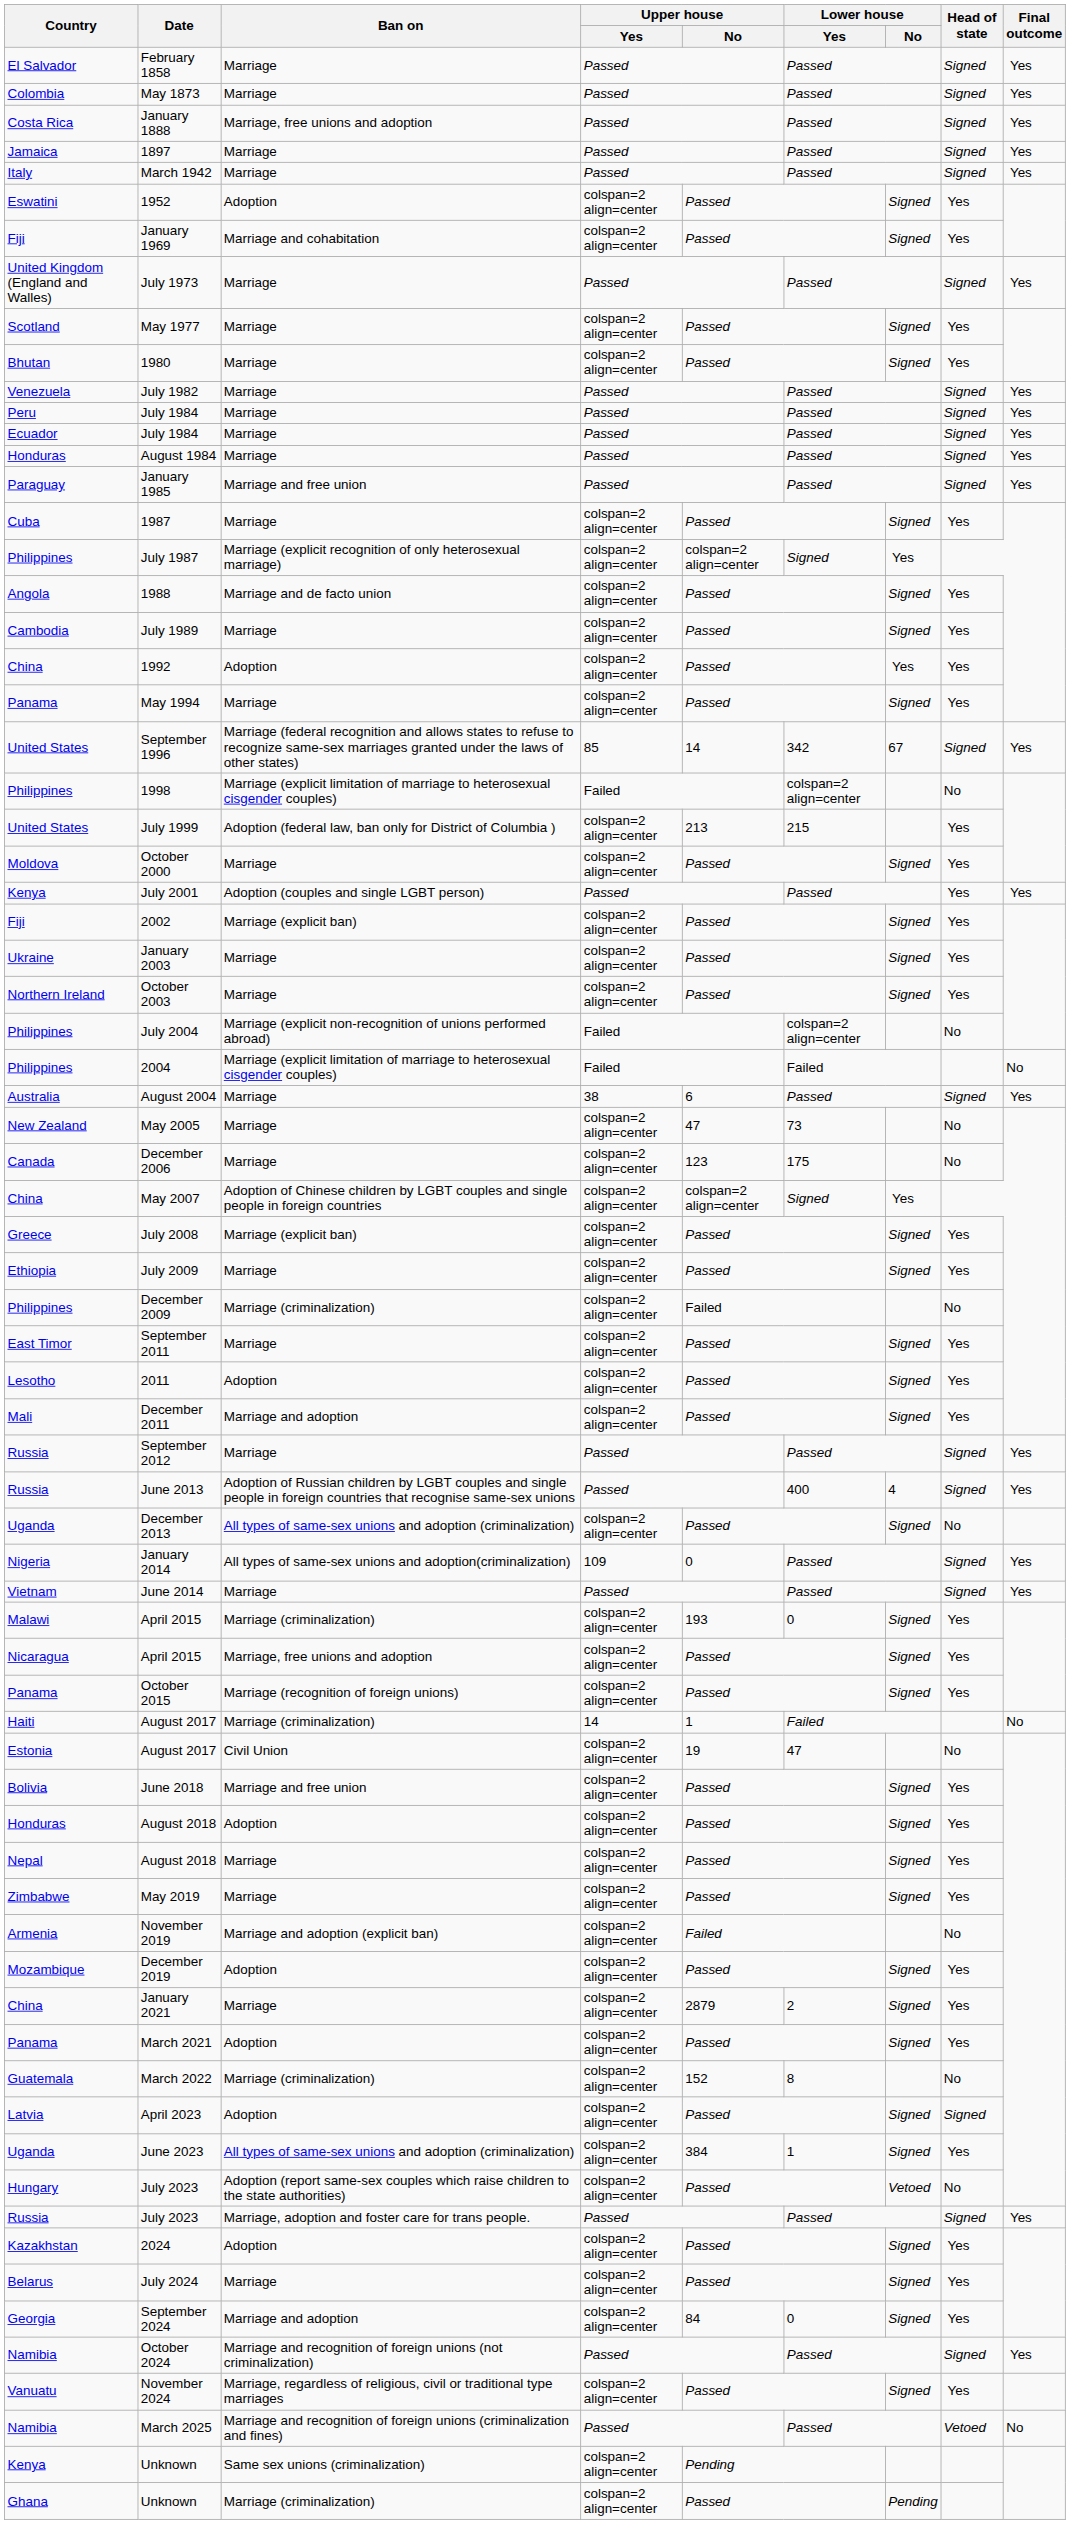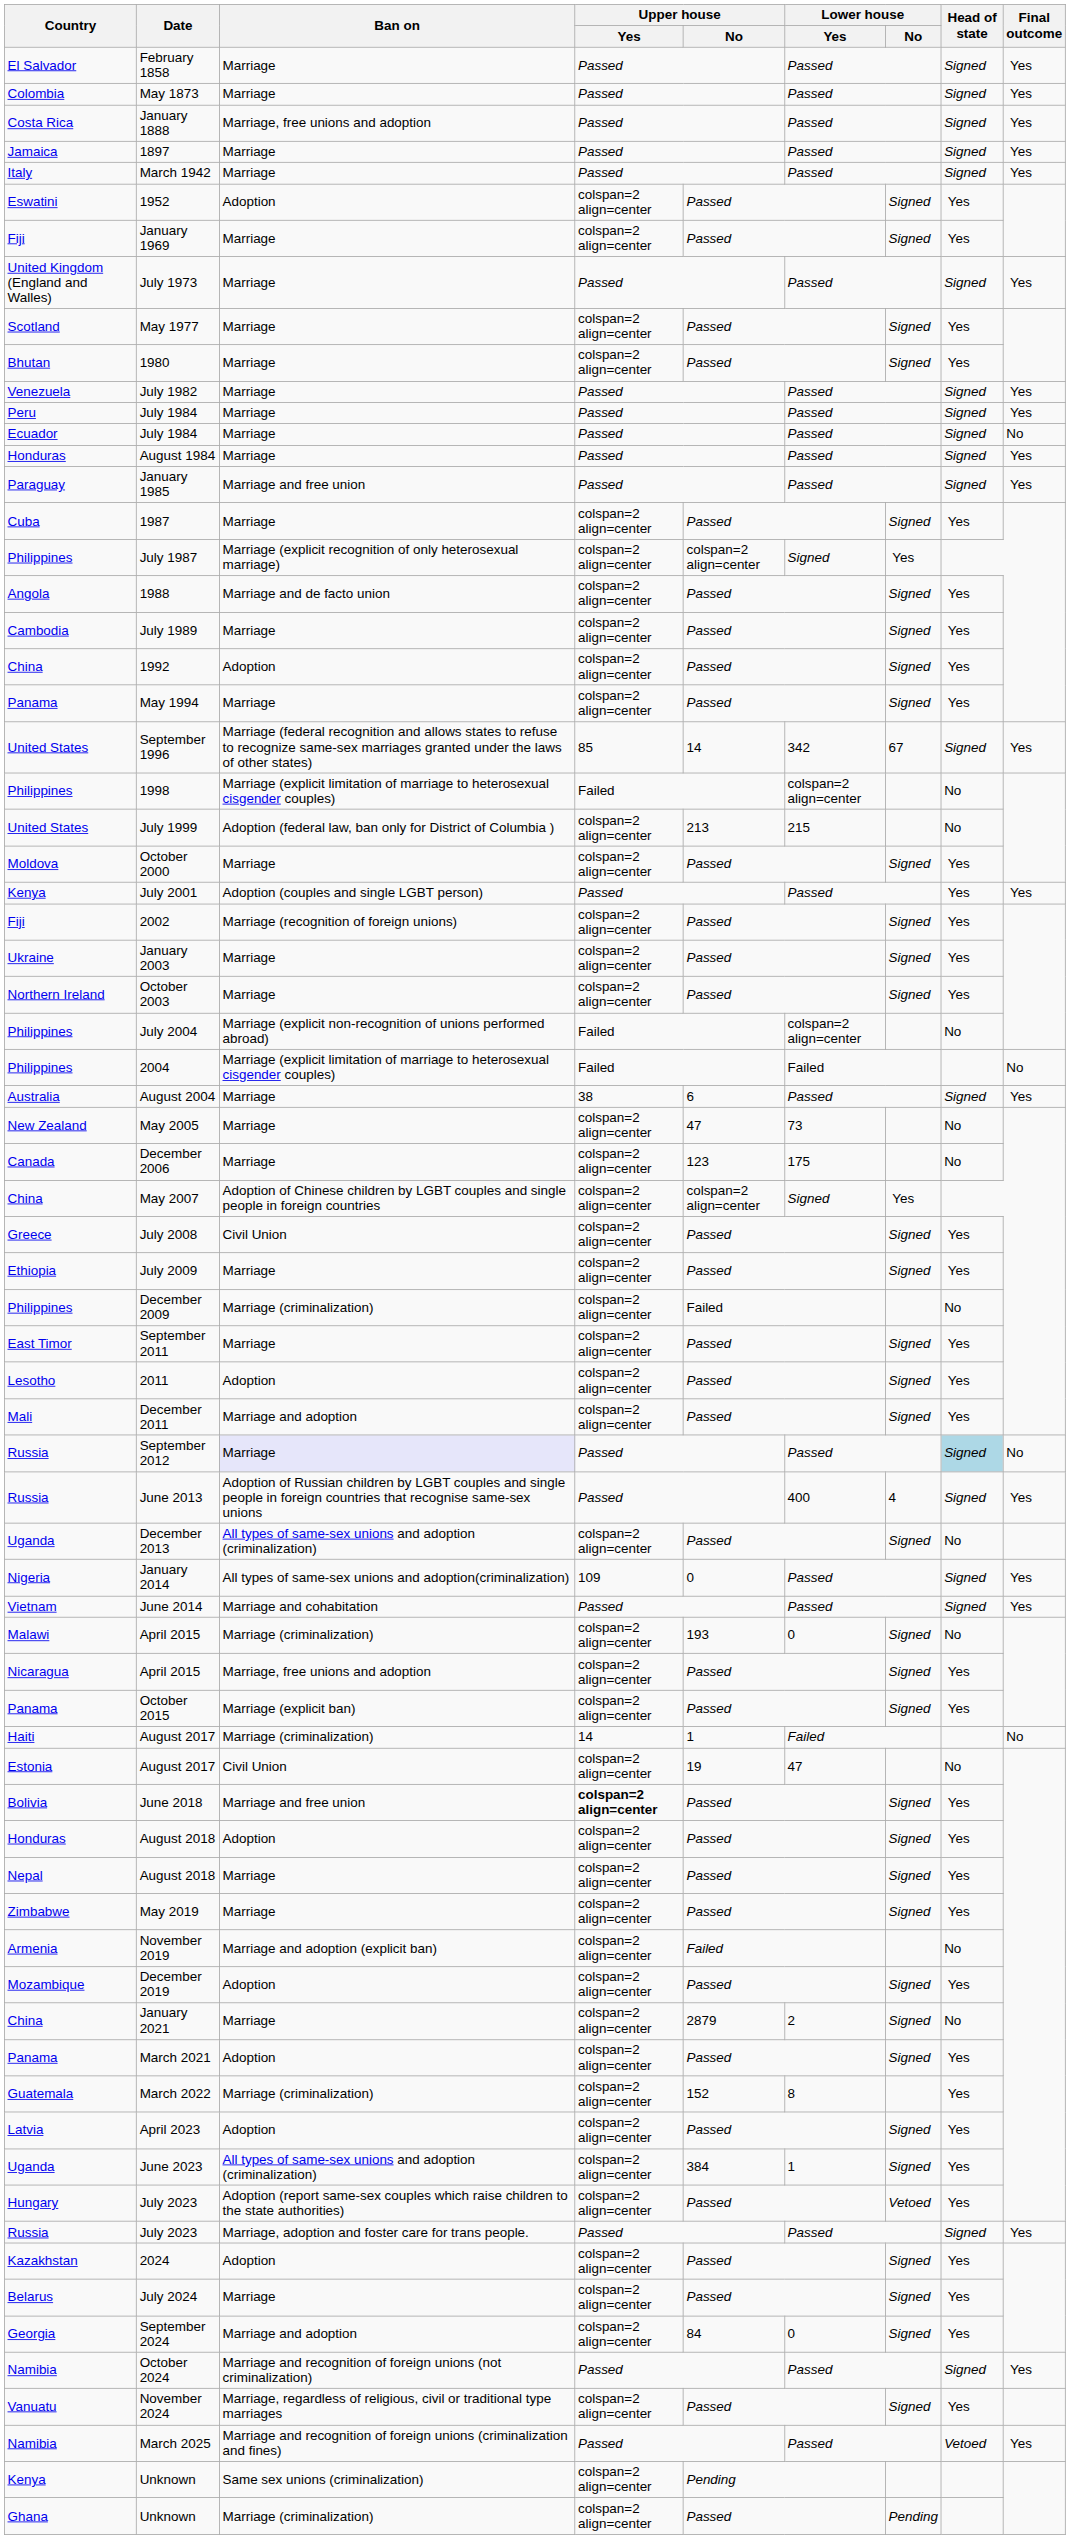(302, 238) Marriage and cohabitation -> (249, 238) Marriage
(1019, 434) Yes -> (1015, 434) No
(901, 666) Yes -> (910, 666) Signed
(957, 827) Yes -> (953, 827) No
(290, 921) Marriage (explicit ban) -> (340, 921) Marriage (recognition of foreign unions)
(290, 1234) Marriage (explicit ban) -> (255, 1234) Civil Union
(250, 1453) no background -> (249, 1453) lavender background
(965, 1453) no background -> (965, 1453) lightblue background
(1019, 1453) Yes -> (1015, 1453) No
(250, 1591) Marriage -> (300, 1606) Marriage and cohabitation
(957, 1620) Yes -> (953, 1635) No
(341, 1693) Marriage (recognition of foreign unions) -> (289, 1708) Marriage (explicit ban)
(621, 1787) normal -> (618, 1802) bold
(957, 2006) Yes -> (953, 2021) No
(952, 2078) No -> (957, 2094) Yes
(965, 2115) Signed -> (957, 2130) Yes
(952, 2188) No -> (957, 2203) Yes
(1015, 2428) No -> (1019, 2443) Yes
